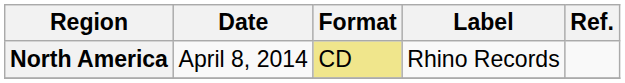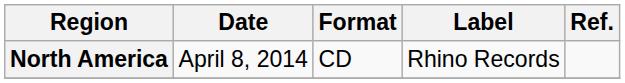(335, 59) khaki background -> (335, 59) no background
